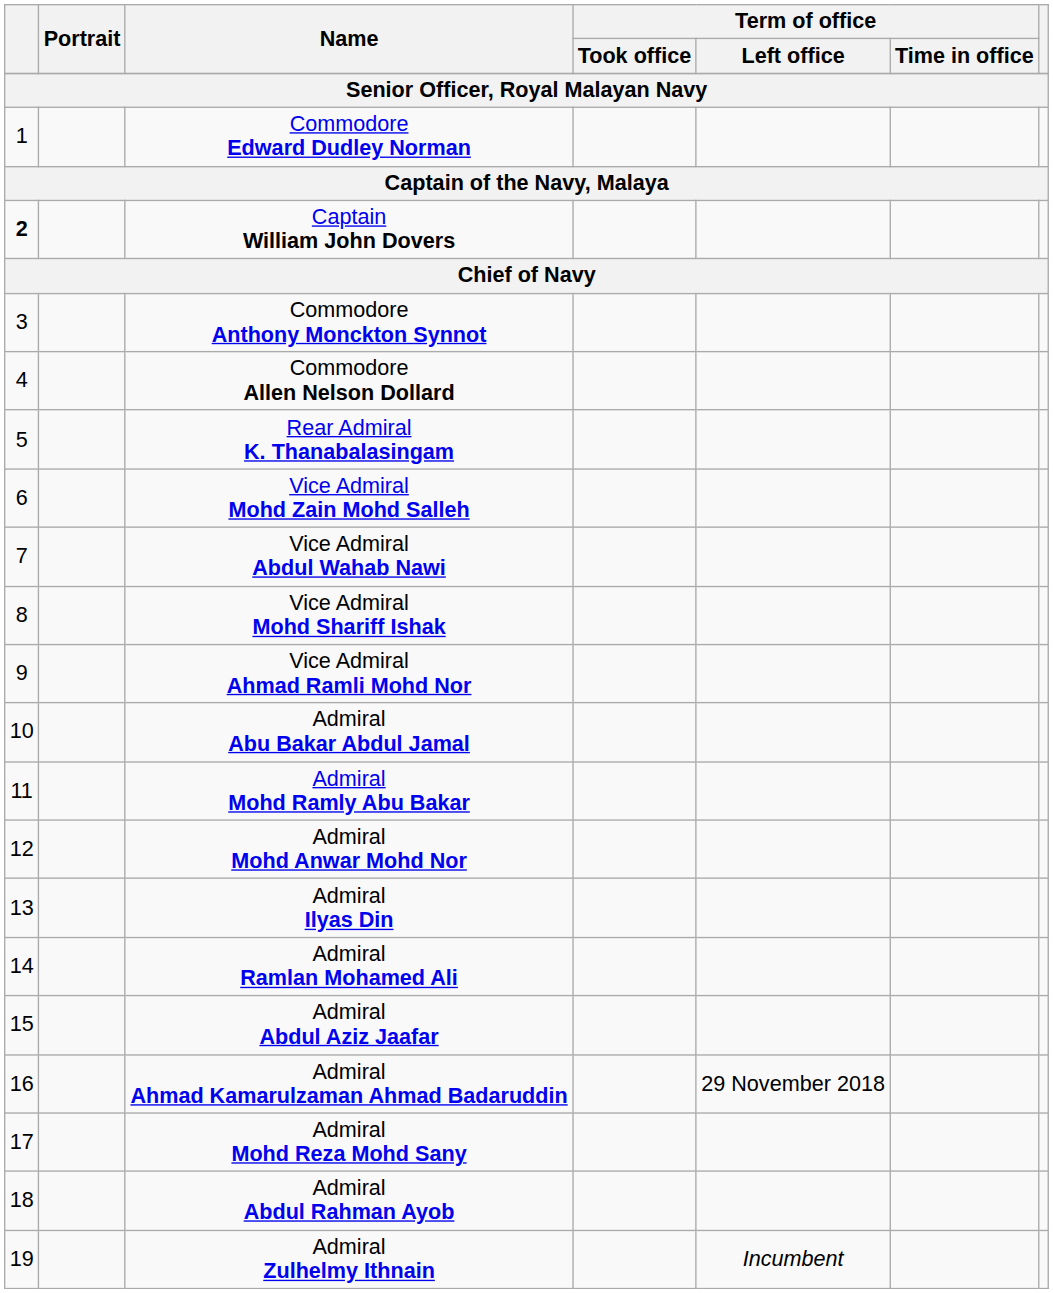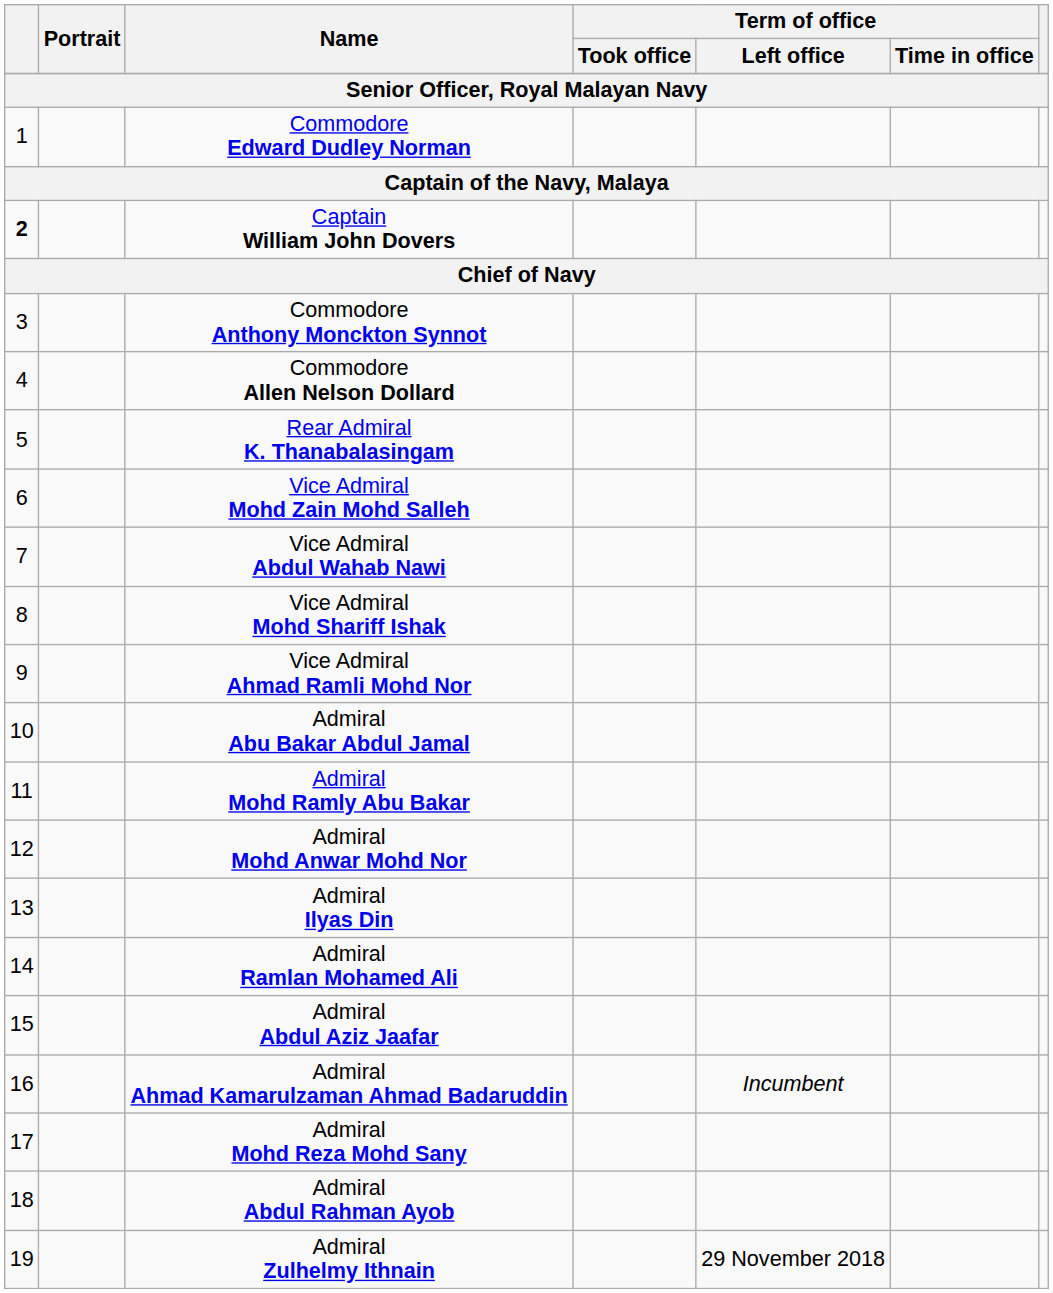(793, 1083) 29 November 2018 -> (793, 1083) Incumbent
(793, 1259) Incumbent -> (793, 1259) 29 November 2018
